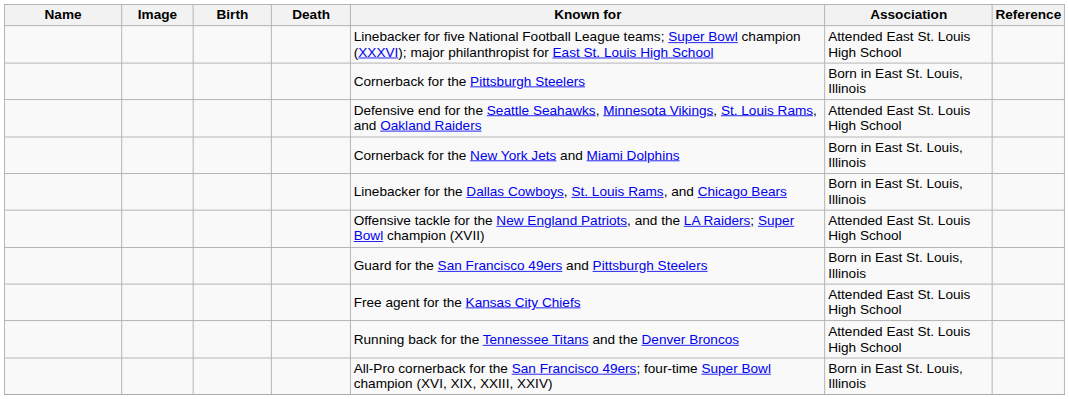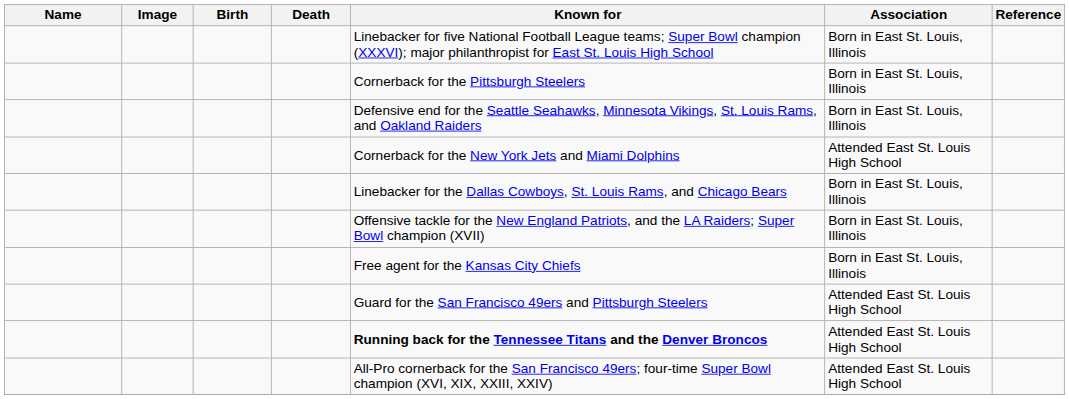(899, 44) Attended East St. Louis High School -> (895, 44) Born in East St. Louis, Illinois
(899, 118) Attended East St. Louis High School -> (895, 118) Born in East St. Louis, Illinois
(895, 155) Born in East St. Louis, Illinois -> (899, 155) Attended East St. Louis High School
(899, 228) Attended East St. Louis High School -> (895, 228) Born in East St. Louis, Illinois
(531, 265) Guard for the San Francisco 49ers and Pittsburgh Steelers -> (467, 265) Free agent for the Kansas City Chiefs
(467, 302) Free agent for the Kansas City Chiefs -> (531, 302) Guard for the San Francisco 49ers and Pittsburgh Steelers
(546, 339) normal -> (561, 339) bold
(895, 376) Born in East St. Louis, Illinois -> (899, 376) Attended East St. Louis High School
